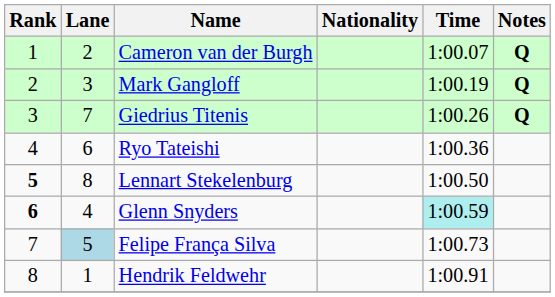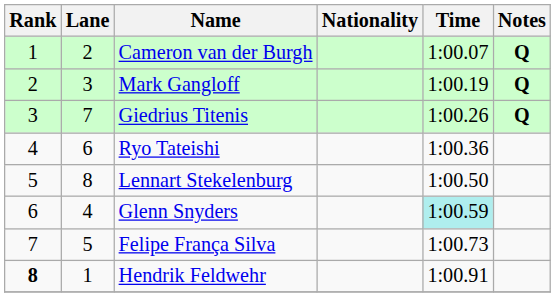(33, 180) bold -> (33, 180) normal
(33, 212) bold -> (33, 212) normal
(87, 244) lightblue background -> (87, 244) no background
(33, 276) normal -> (33, 276) bold
